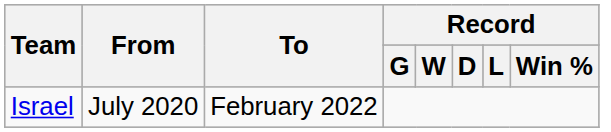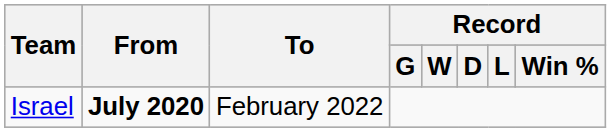(143, 106) normal -> (146, 106) bold
